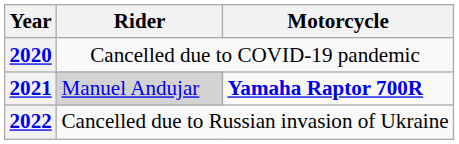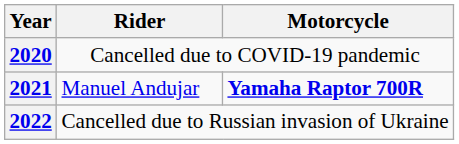(130, 88) lightgrey background -> (130, 88) no background
